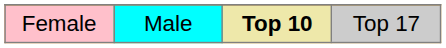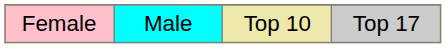(277, 23) bold -> (277, 23) normal
